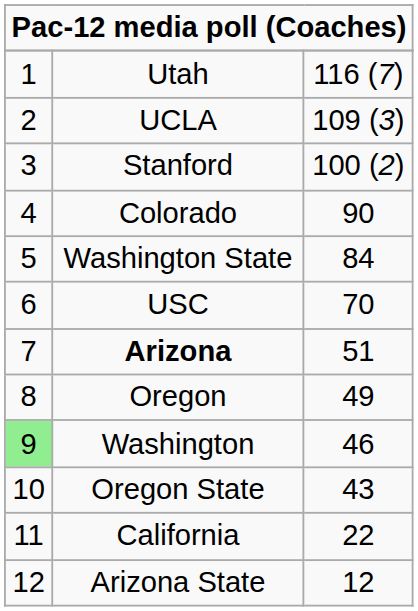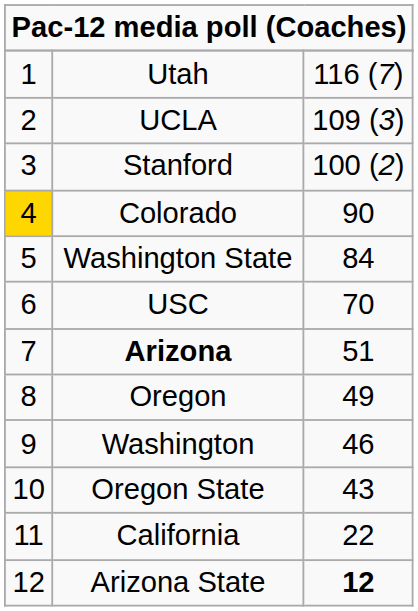(29, 212) no background -> (29, 212) gold background
(29, 443) lightgreen background -> (29, 443) no background
(358, 581) normal -> (358, 581) bold
